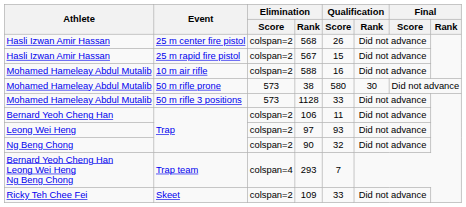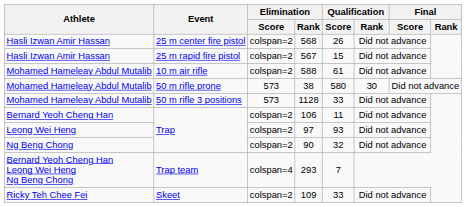(338, 71) 16 -> (338, 71) 61
